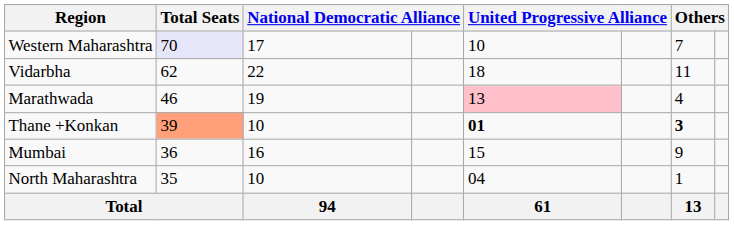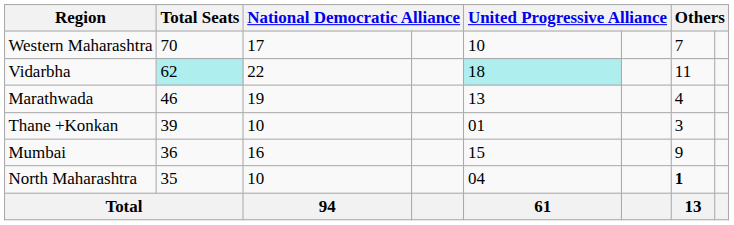(169, 44) lavender background -> (169, 44) no background
(169, 71) no background -> (169, 71) paleturquoise background
(476, 71) no background -> (476, 71) paleturquoise background
(476, 98) pink background -> (476, 98) no background
(169, 125) lightsalmon background -> (169, 125) no background
(476, 125) bold -> (476, 125) normal
(679, 125) bold -> (679, 125) normal
(679, 179) normal -> (679, 179) bold
